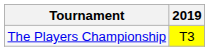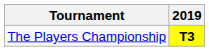(187, 36) normal -> (187, 36) bold
